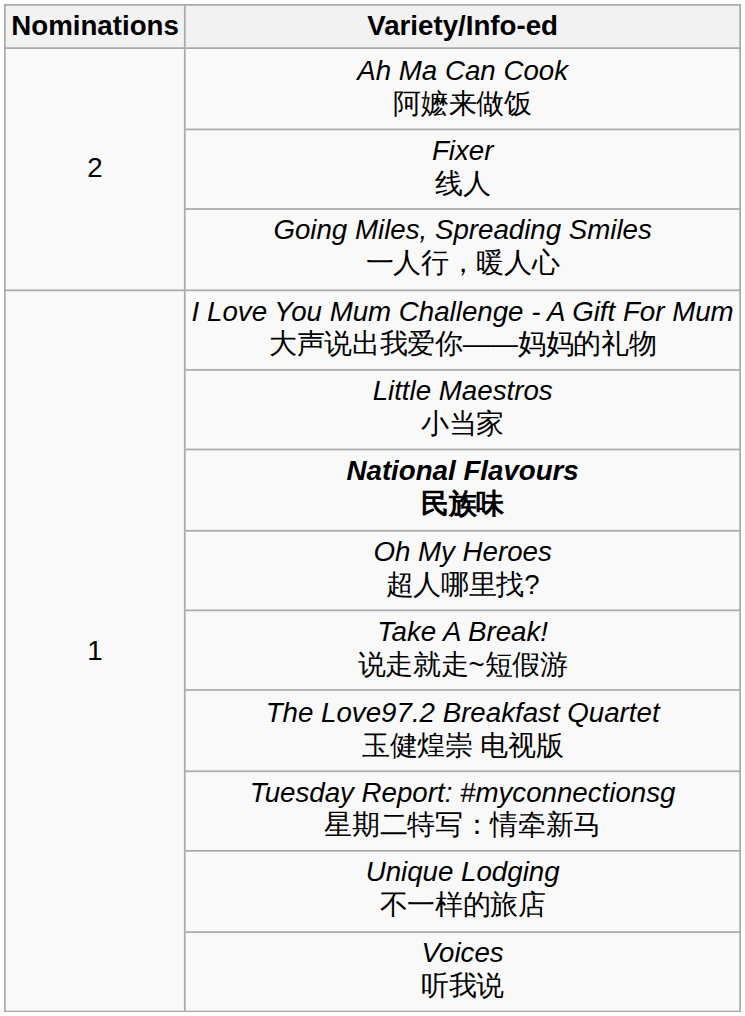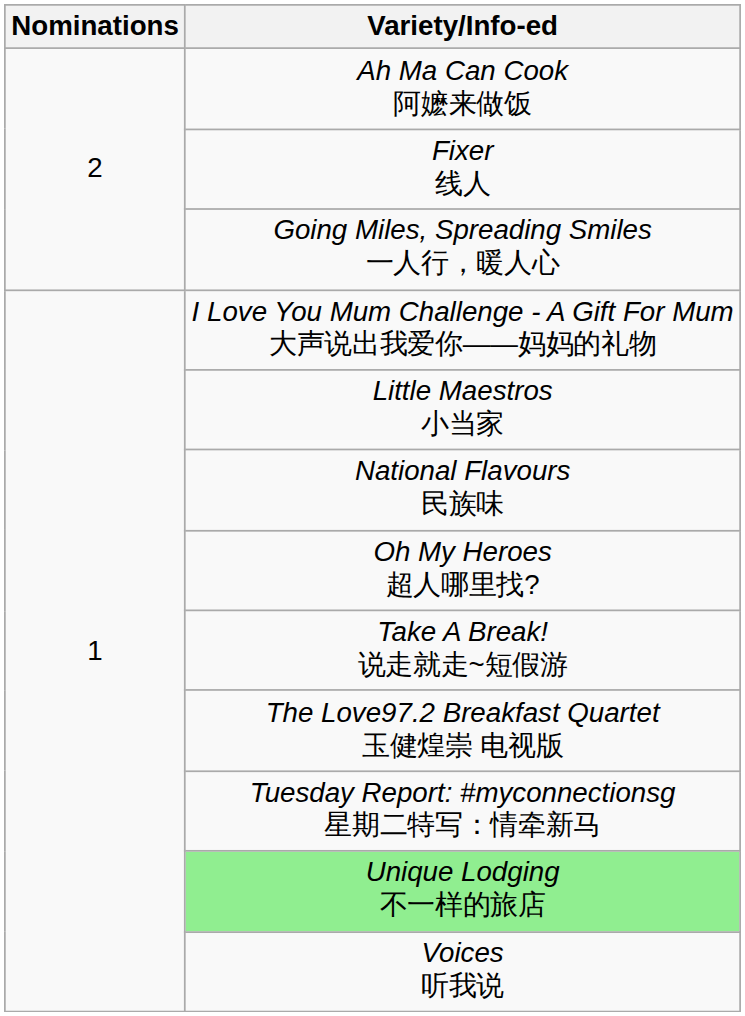(463, 487) bold -> (463, 487) normal
(463, 889) no background -> (463, 889) lightgreen background
